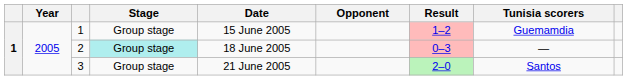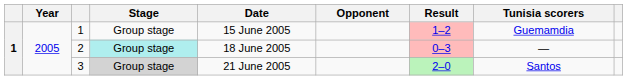(144, 66) no background -> (144, 66) lightgrey background
